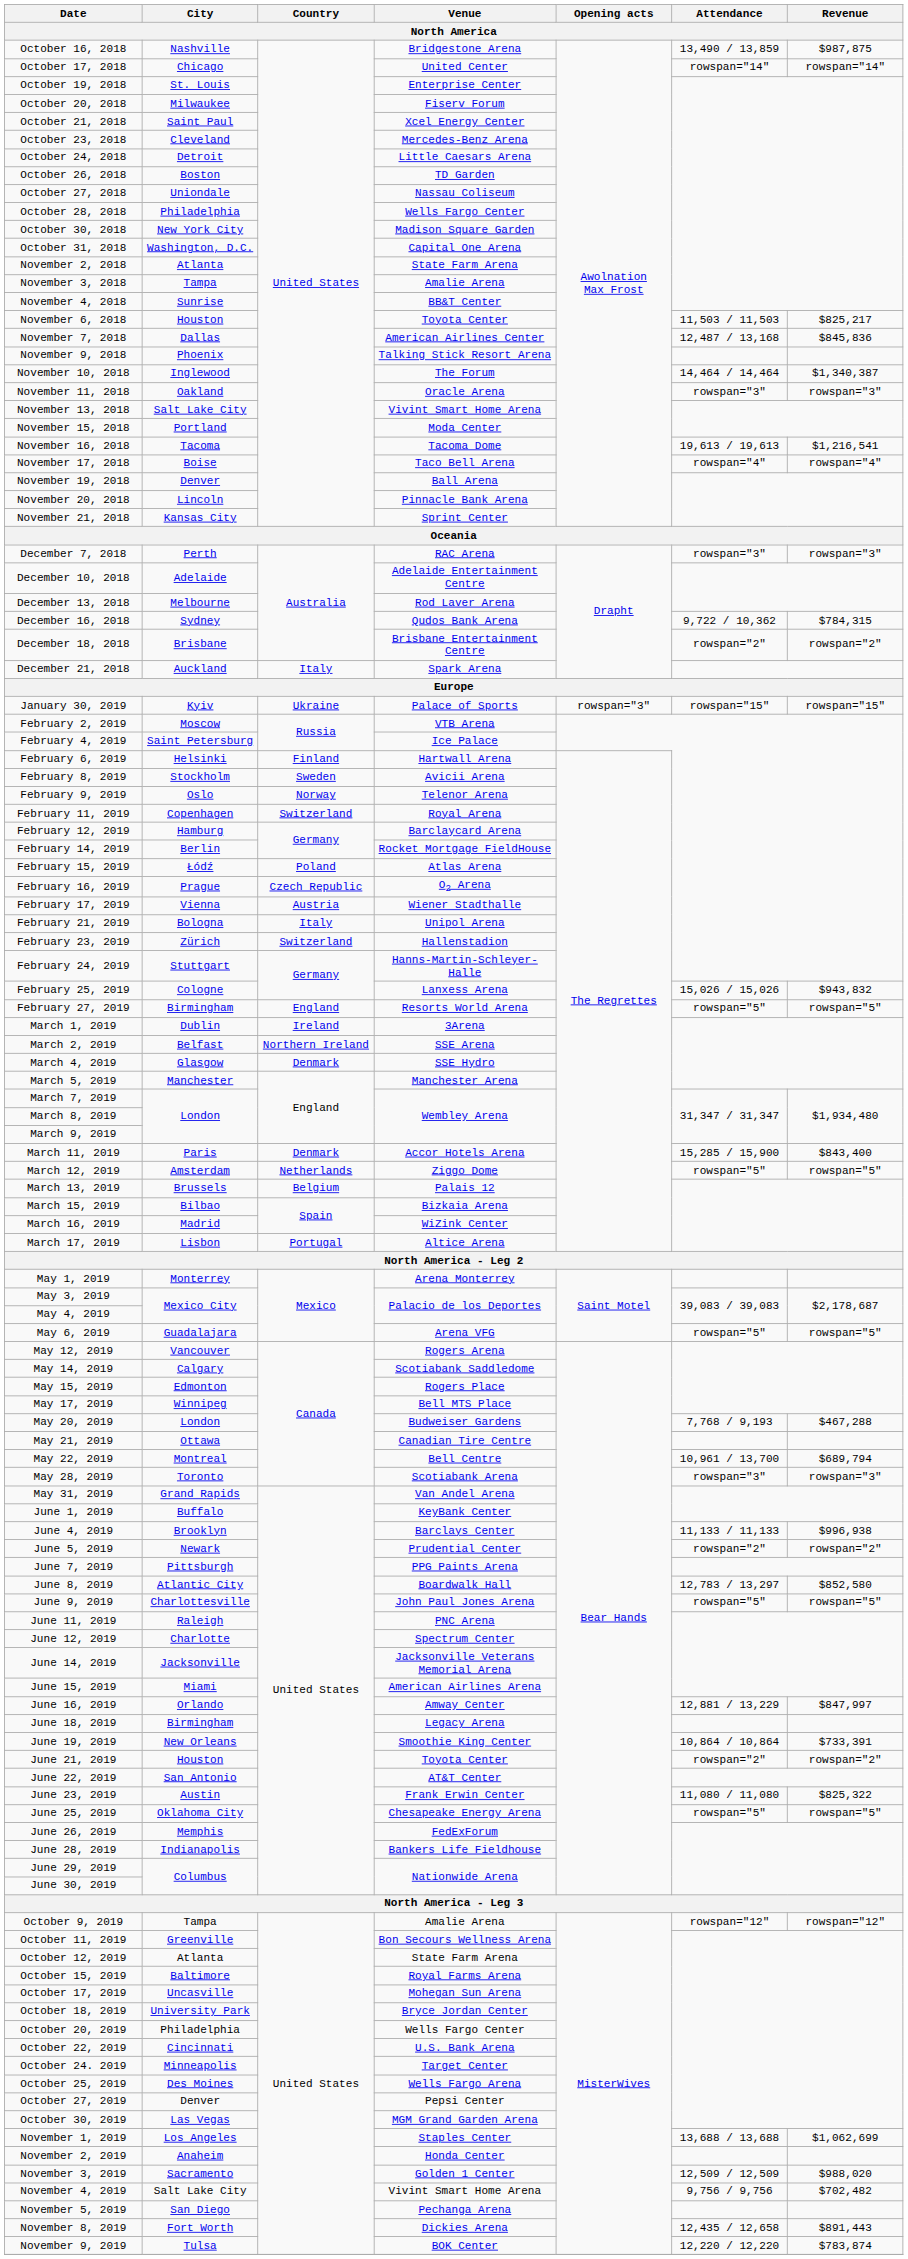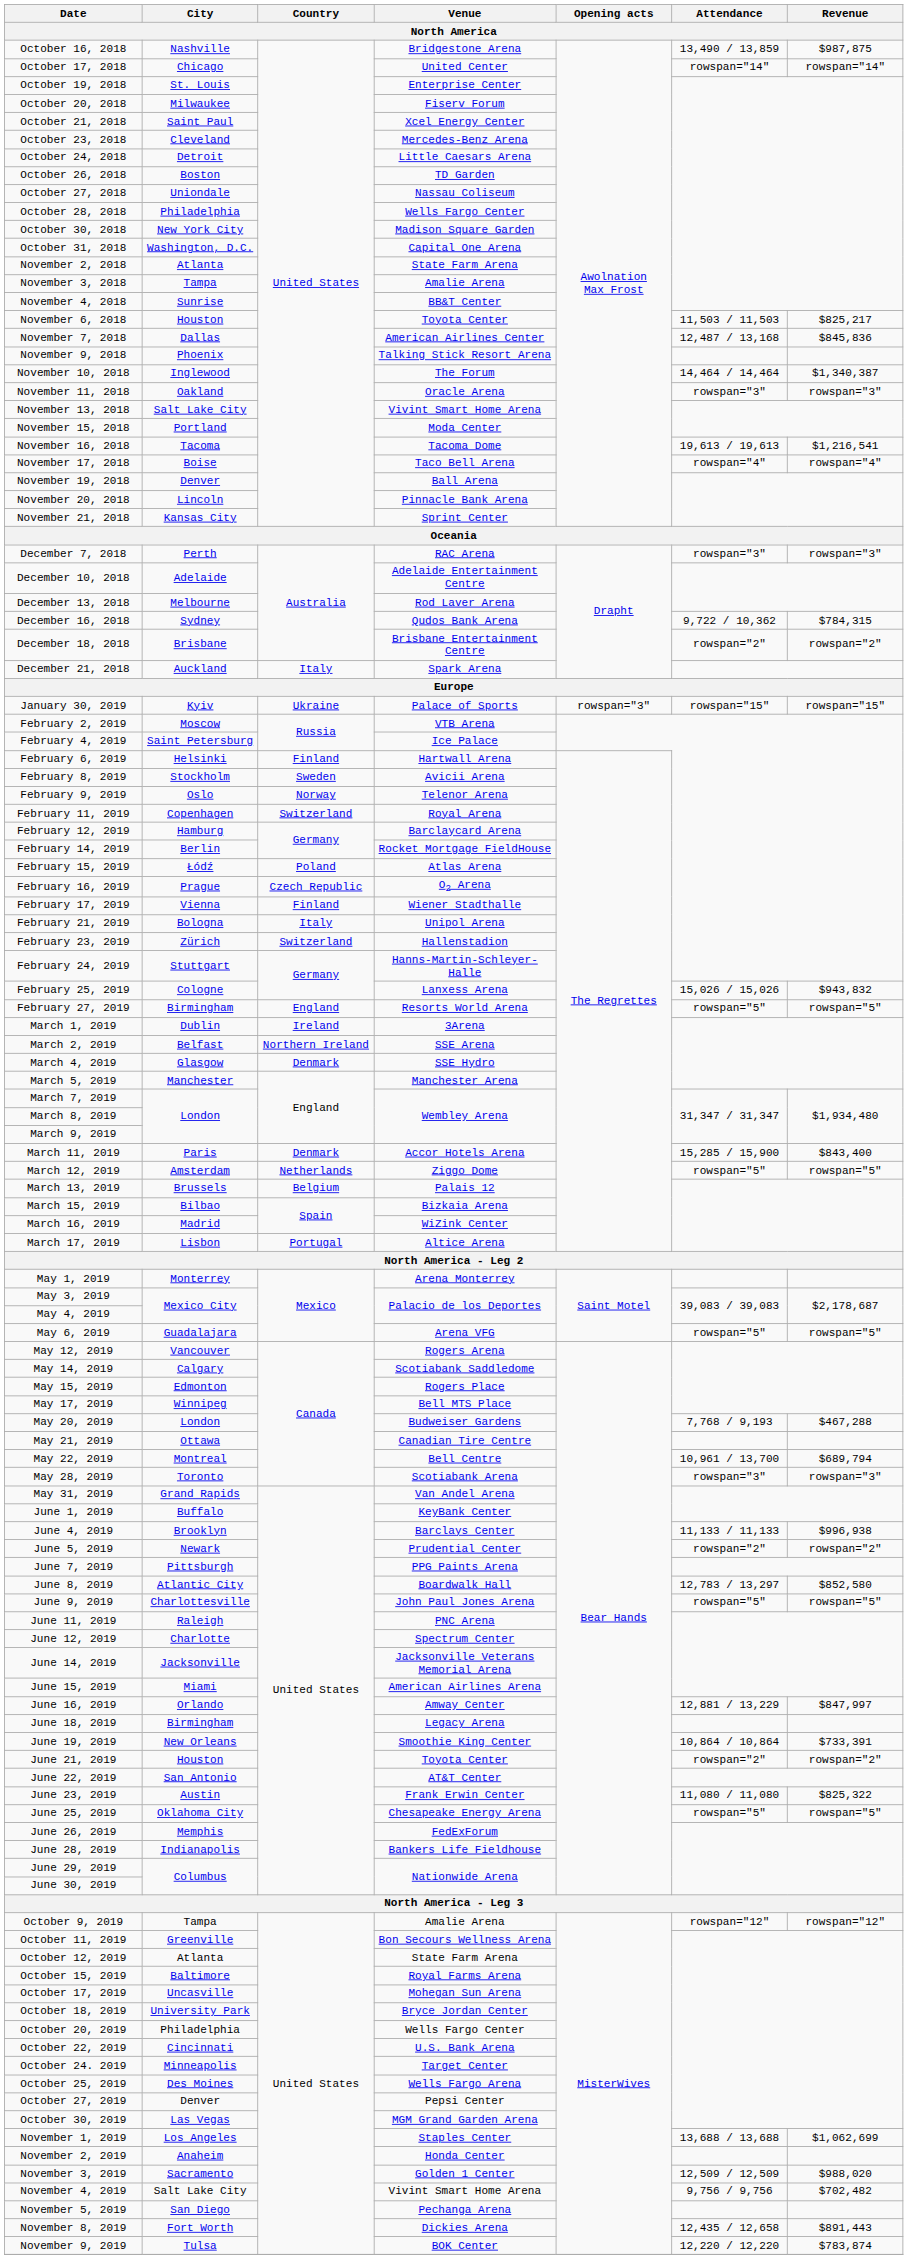(316, 906) Austria -> (316, 906) Finland
